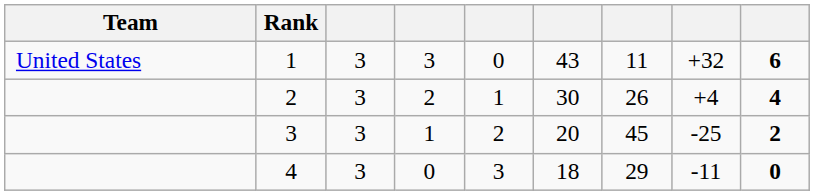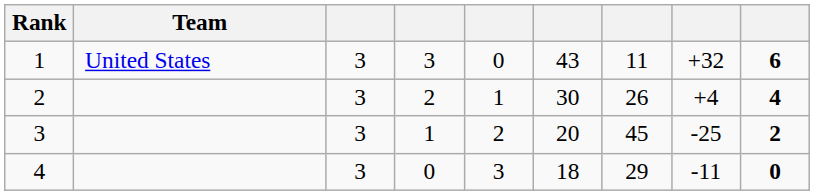columns swapped: (291, 23) <-> (131, 23)
